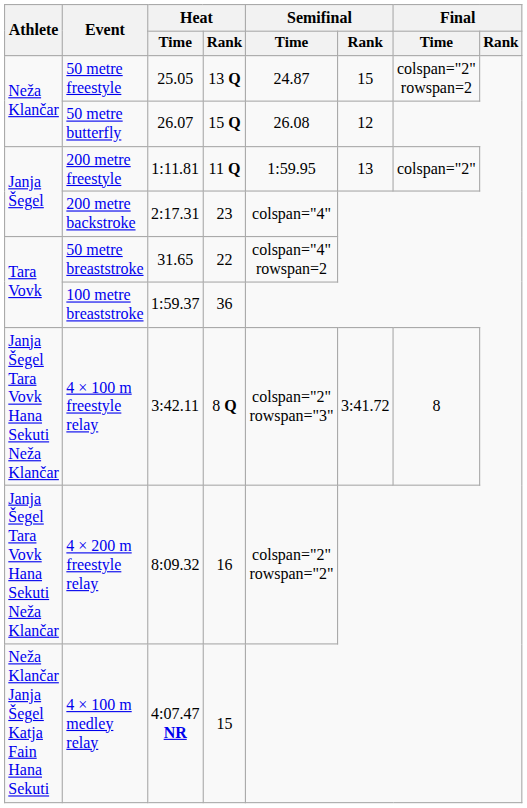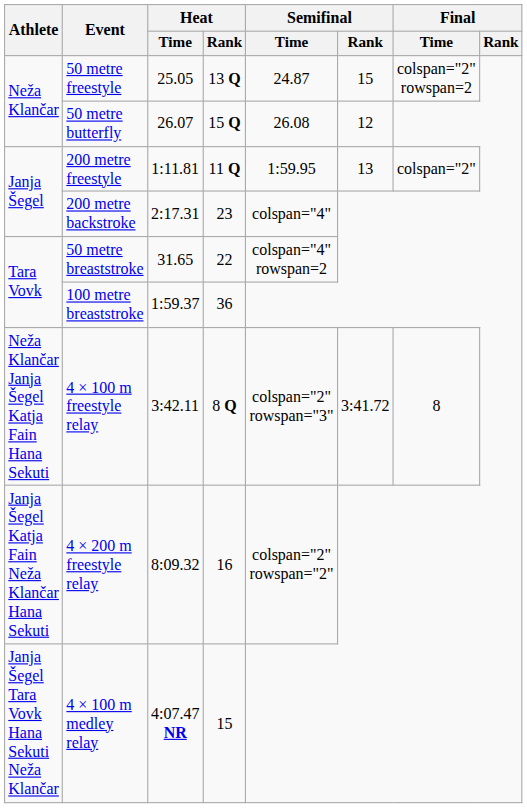(34, 406) Janja Šegel Tara Vovk Hana Sekuti Neža Klančar -> (34, 406) Neža Klančar Janja Šegel Katja Fain Hana Sekuti
(34, 565) Janja Šegel Tara Vovk Hana Sekuti Neža Klančar -> (34, 565) Janja Šegel Katja Fain Neža Klančar Hana Sekuti
(34, 723) Neža Klančar Janja Šegel Katja Fain Hana Sekuti -> (34, 723) Janja Šegel Tara Vovk Hana Sekuti Neža Klančar
